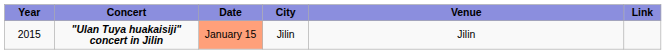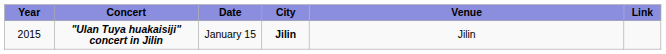(231, 35) lightsalmon background -> (230, 35) no background
(286, 35) normal -> (286, 35) bold
